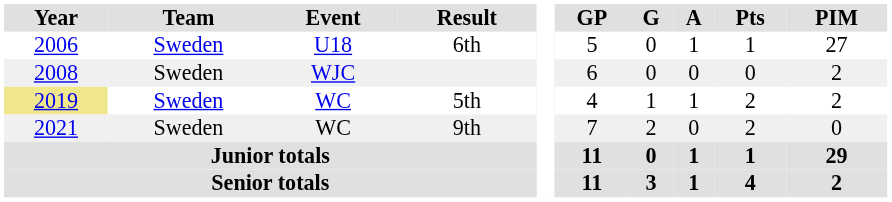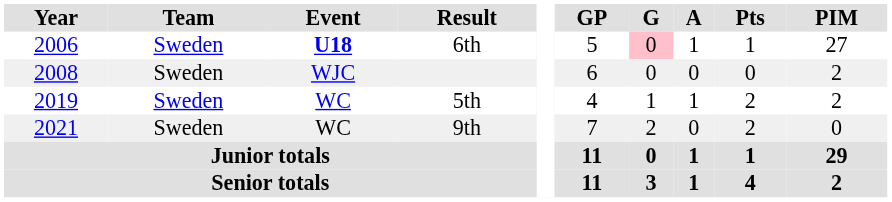(333, 45) normal -> (333, 45) bold
(651, 45) no background -> (651, 45) pink background
(56, 100) khaki background -> (56, 100) no background
